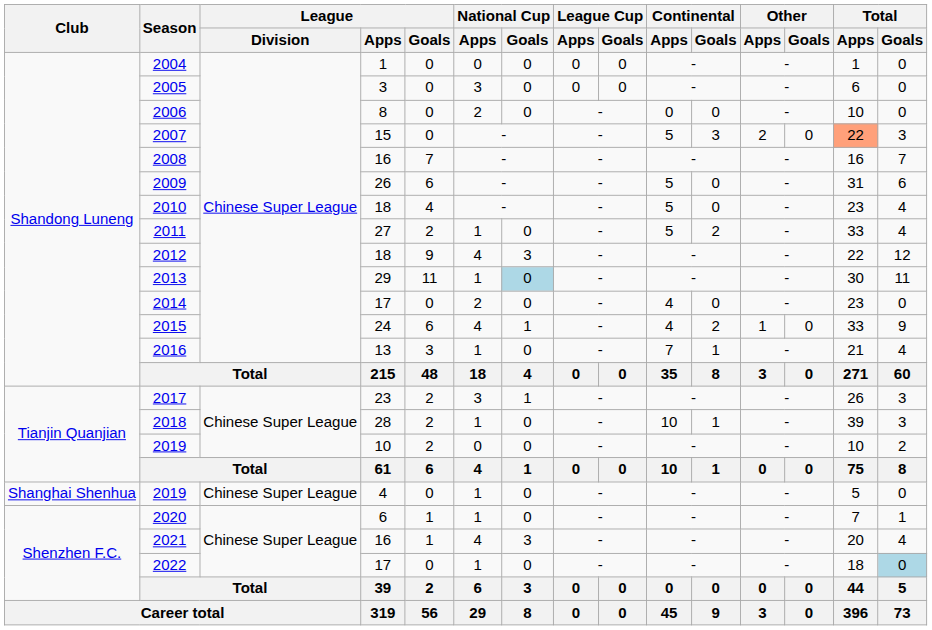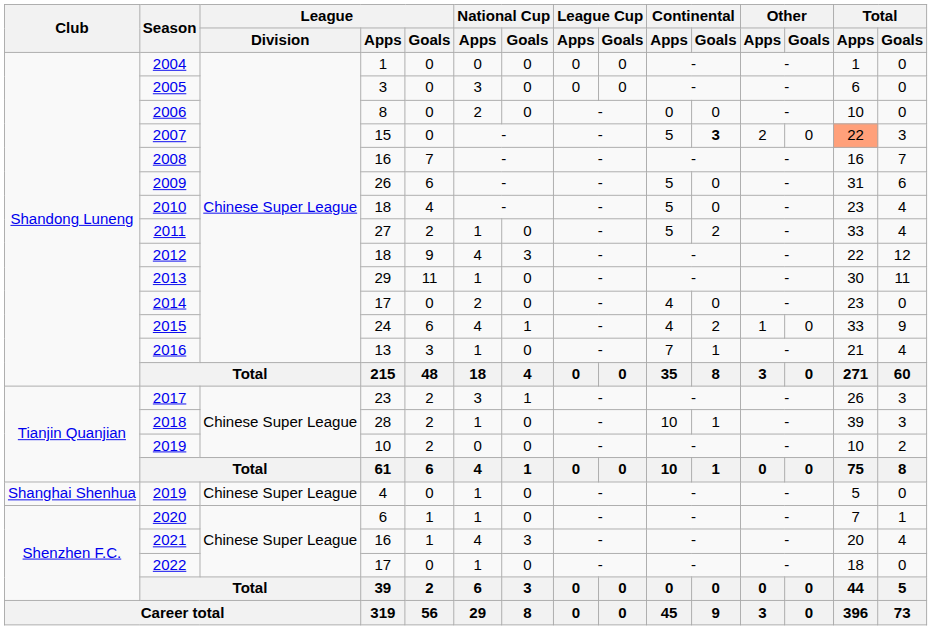(716, 135) normal -> (716, 135) bold
(527, 278) lightblue background -> (527, 278) no background
(902, 565) lightblue background -> (902, 565) no background
